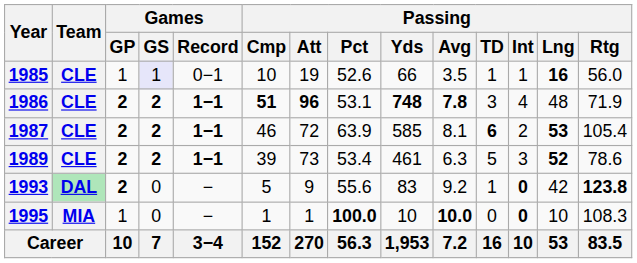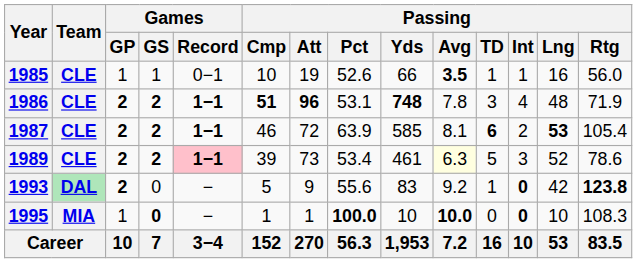(156, 74) lavender background -> (156, 74) no background
(455, 74) normal -> (455, 74) bold
(558, 74) bold -> (558, 74) normal
(455, 103) bold -> (455, 103) normal
(208, 159) no background -> (208, 159) pink background
(455, 159) no background -> (455, 159) lightyellow background
(558, 159) bold -> (558, 159) normal
(156, 215) normal -> (156, 215) bold
